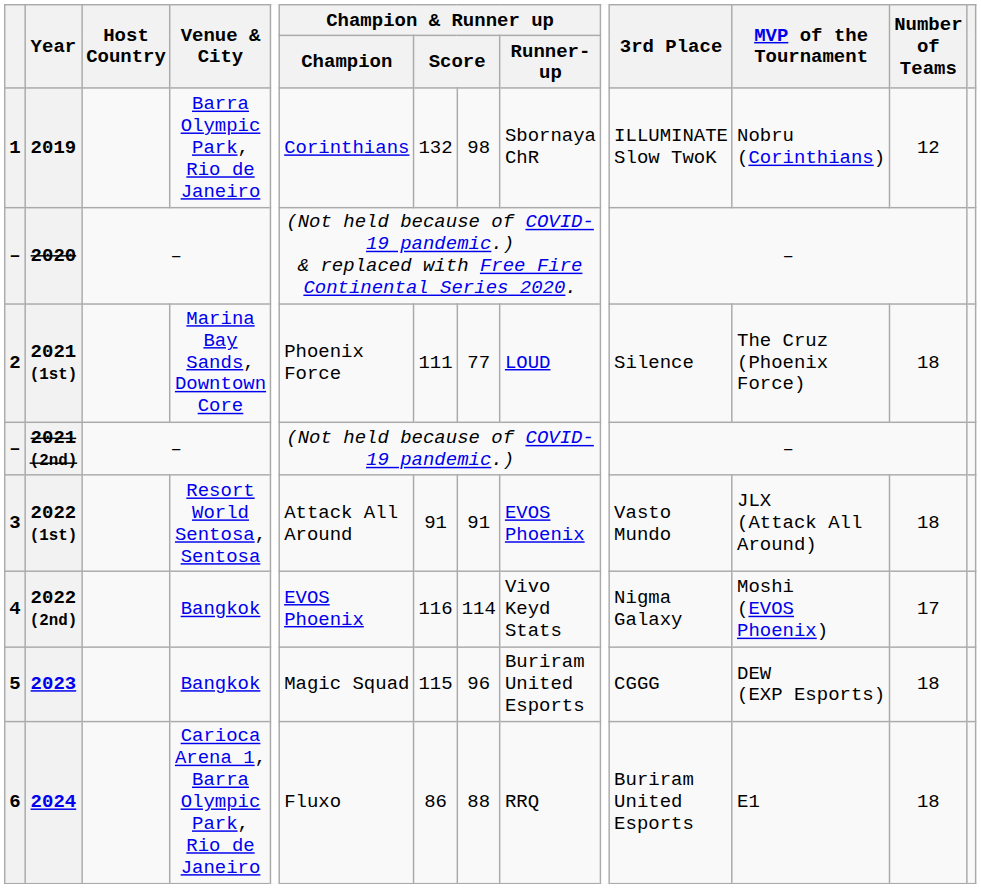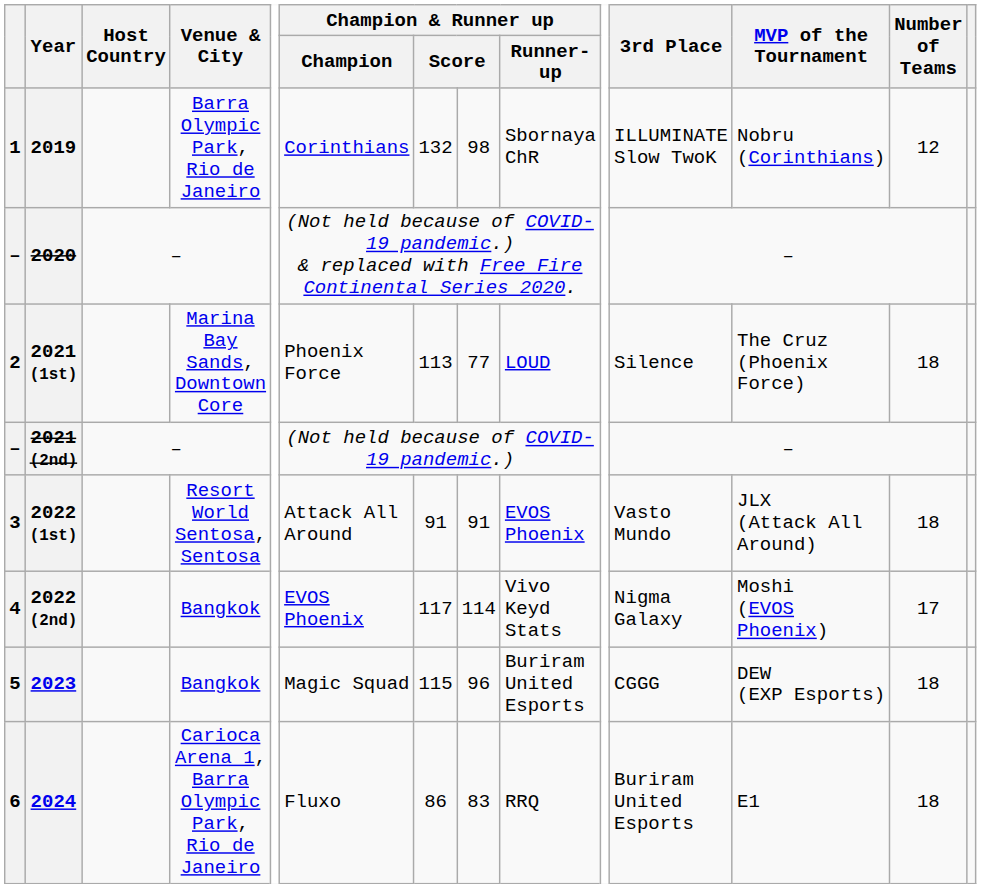(436, 363) 111 -> (436, 363) 113
(436, 609) 116 -> (436, 609) 117
(479, 802) 88 -> (479, 802) 83
